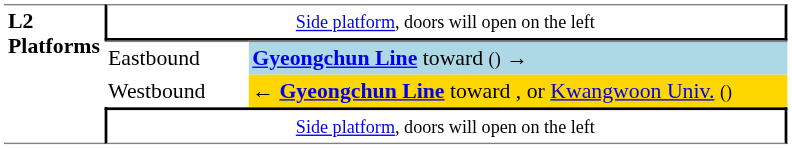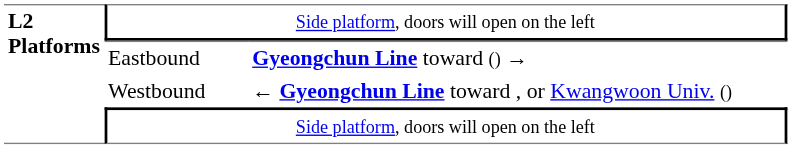(390, 58) lightblue background -> (390, 58) no background
(492, 90) gold background -> (492, 90) no background
